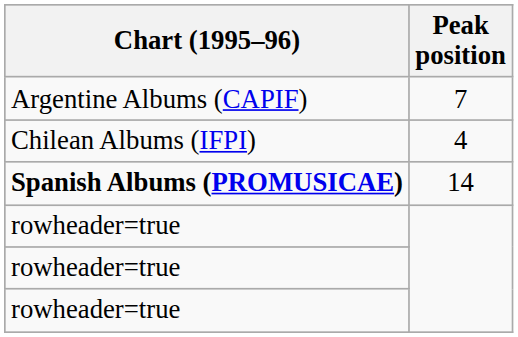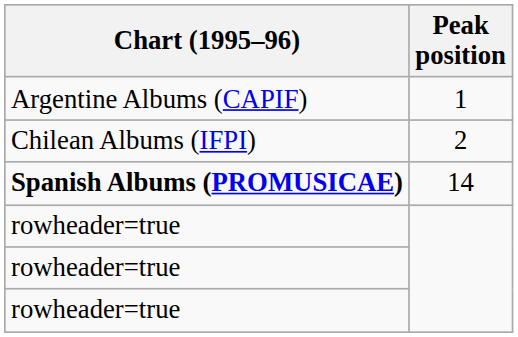(461, 98) 7 -> (461, 98) 1
(461, 140) 4 -> (461, 140) 2
